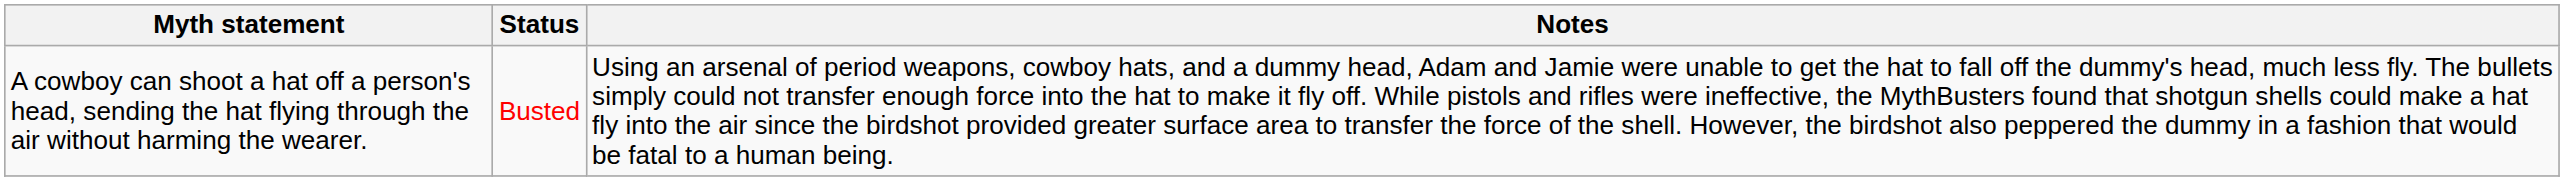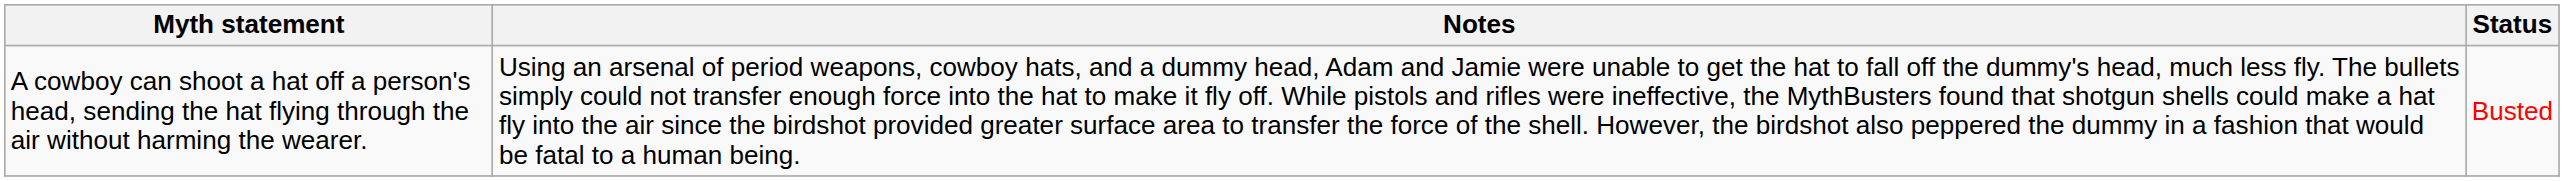columns swapped: (539, 25) <-> (1573, 25)
